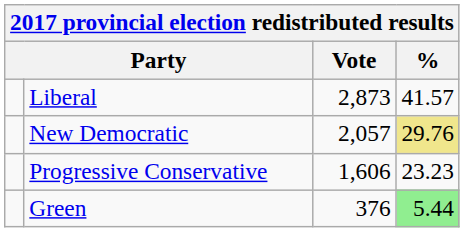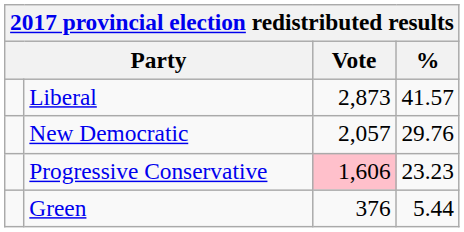(428, 134) khaki background -> (428, 134) no background
(364, 171) no background -> (364, 171) pink background
(434, 208) lightgreen background -> (434, 208) no background
